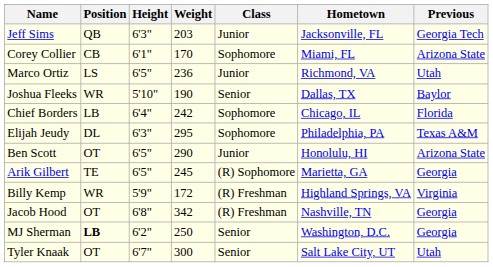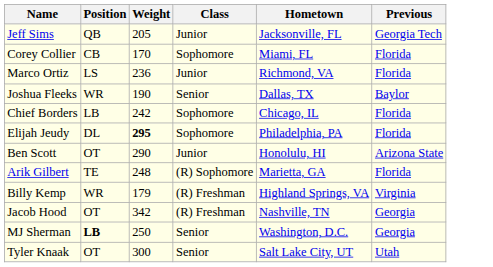- column: (150, 14)
(183, 34) 203 -> (141, 34) 205
(451, 53) Arizona State -> (393, 53) Florida
(429, 73) Utah -> (393, 73) Florida
(183, 133) normal -> (141, 133) bold
(447, 133) Texas A&M -> (393, 133) Florida
(183, 172) 245 -> (141, 172) 248
(437, 172) Georgia -> (393, 172) Florida
(183, 192) 172 -> (141, 192) 179
